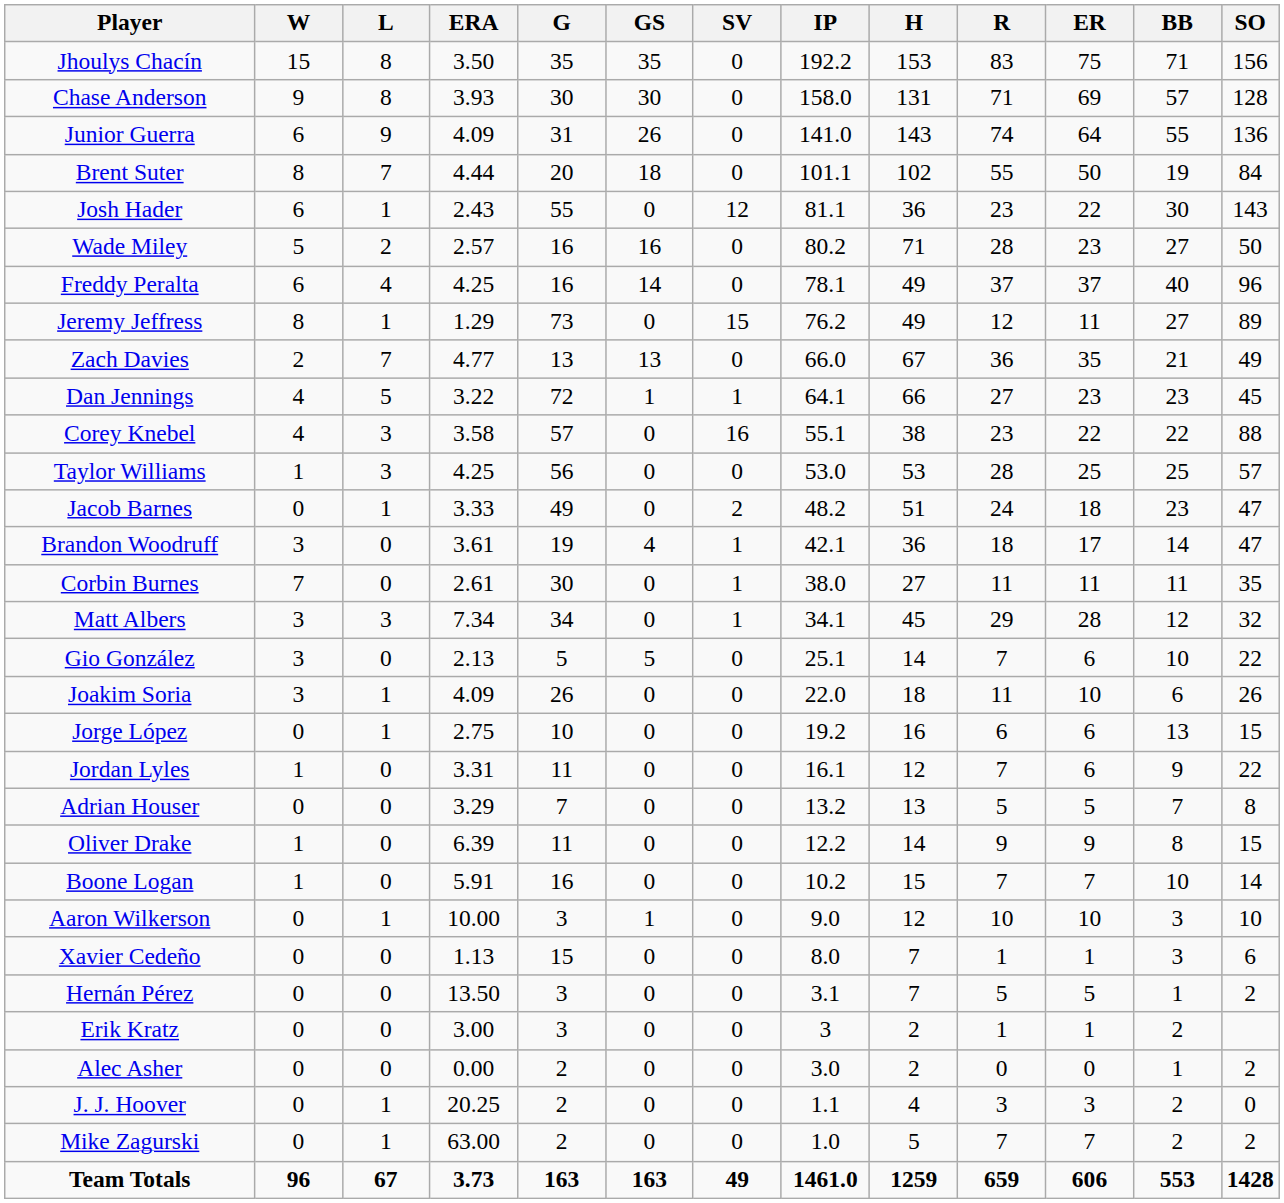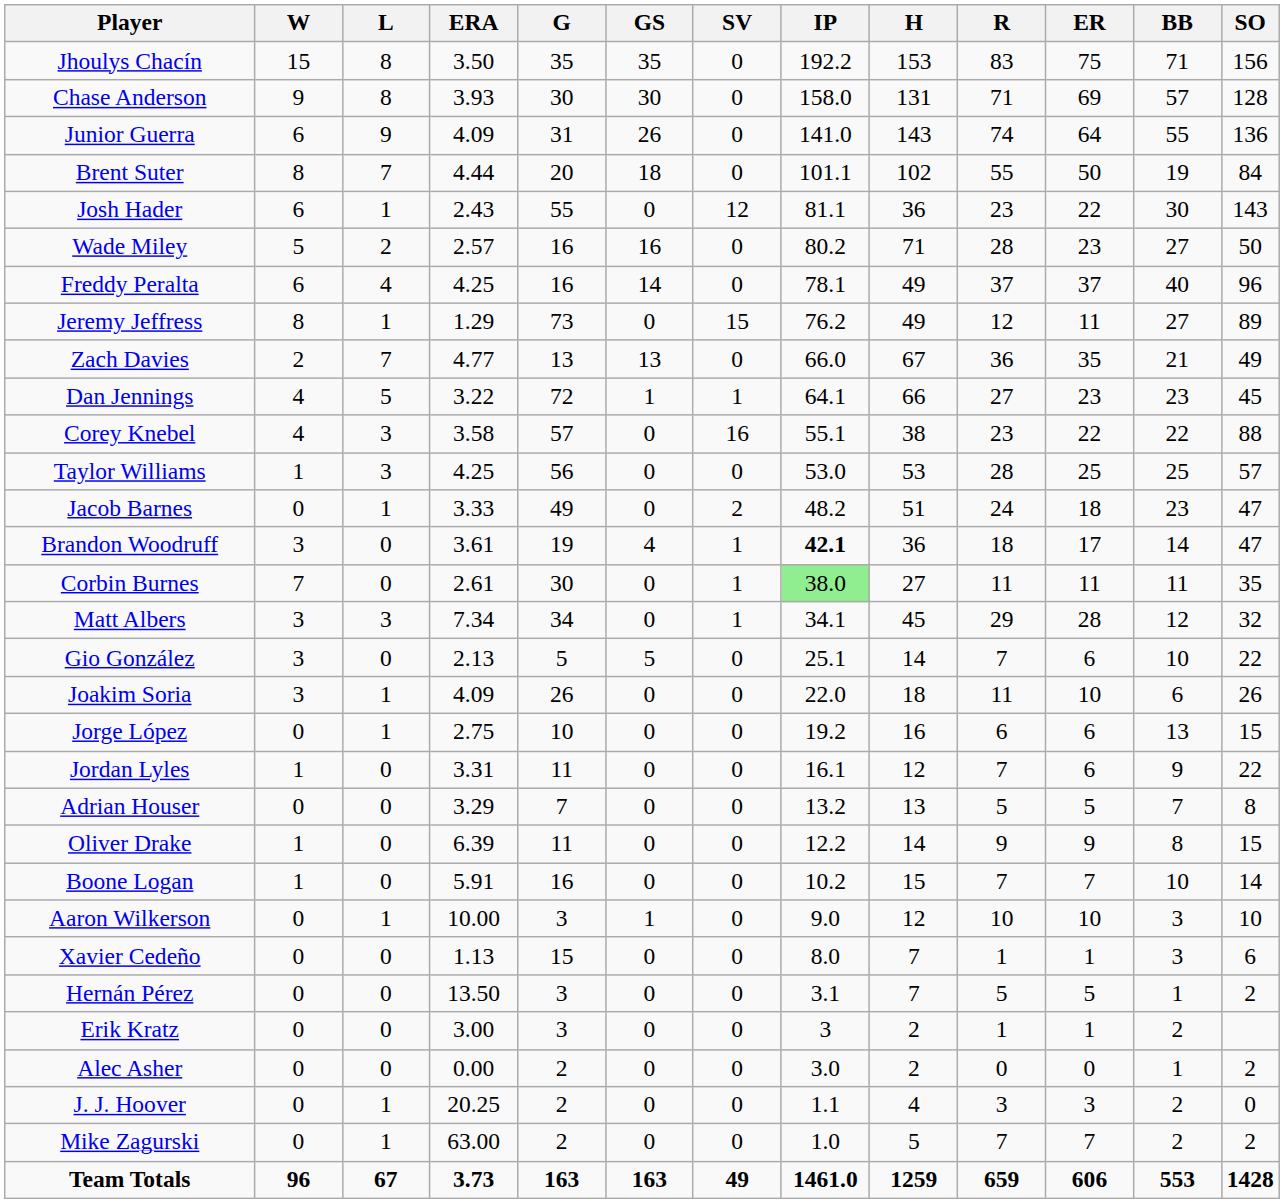(825, 545) normal -> (825, 545) bold
(825, 582) no background -> (825, 582) lightgreen background
